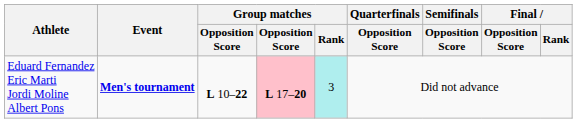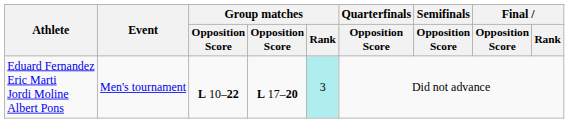(147, 87) bold -> (143, 87) normal
(286, 94) pink background -> (277, 94) no background
